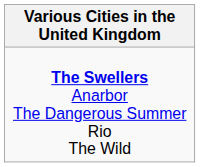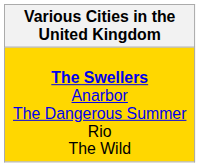(100, 113) no background -> (100, 113) gold background
